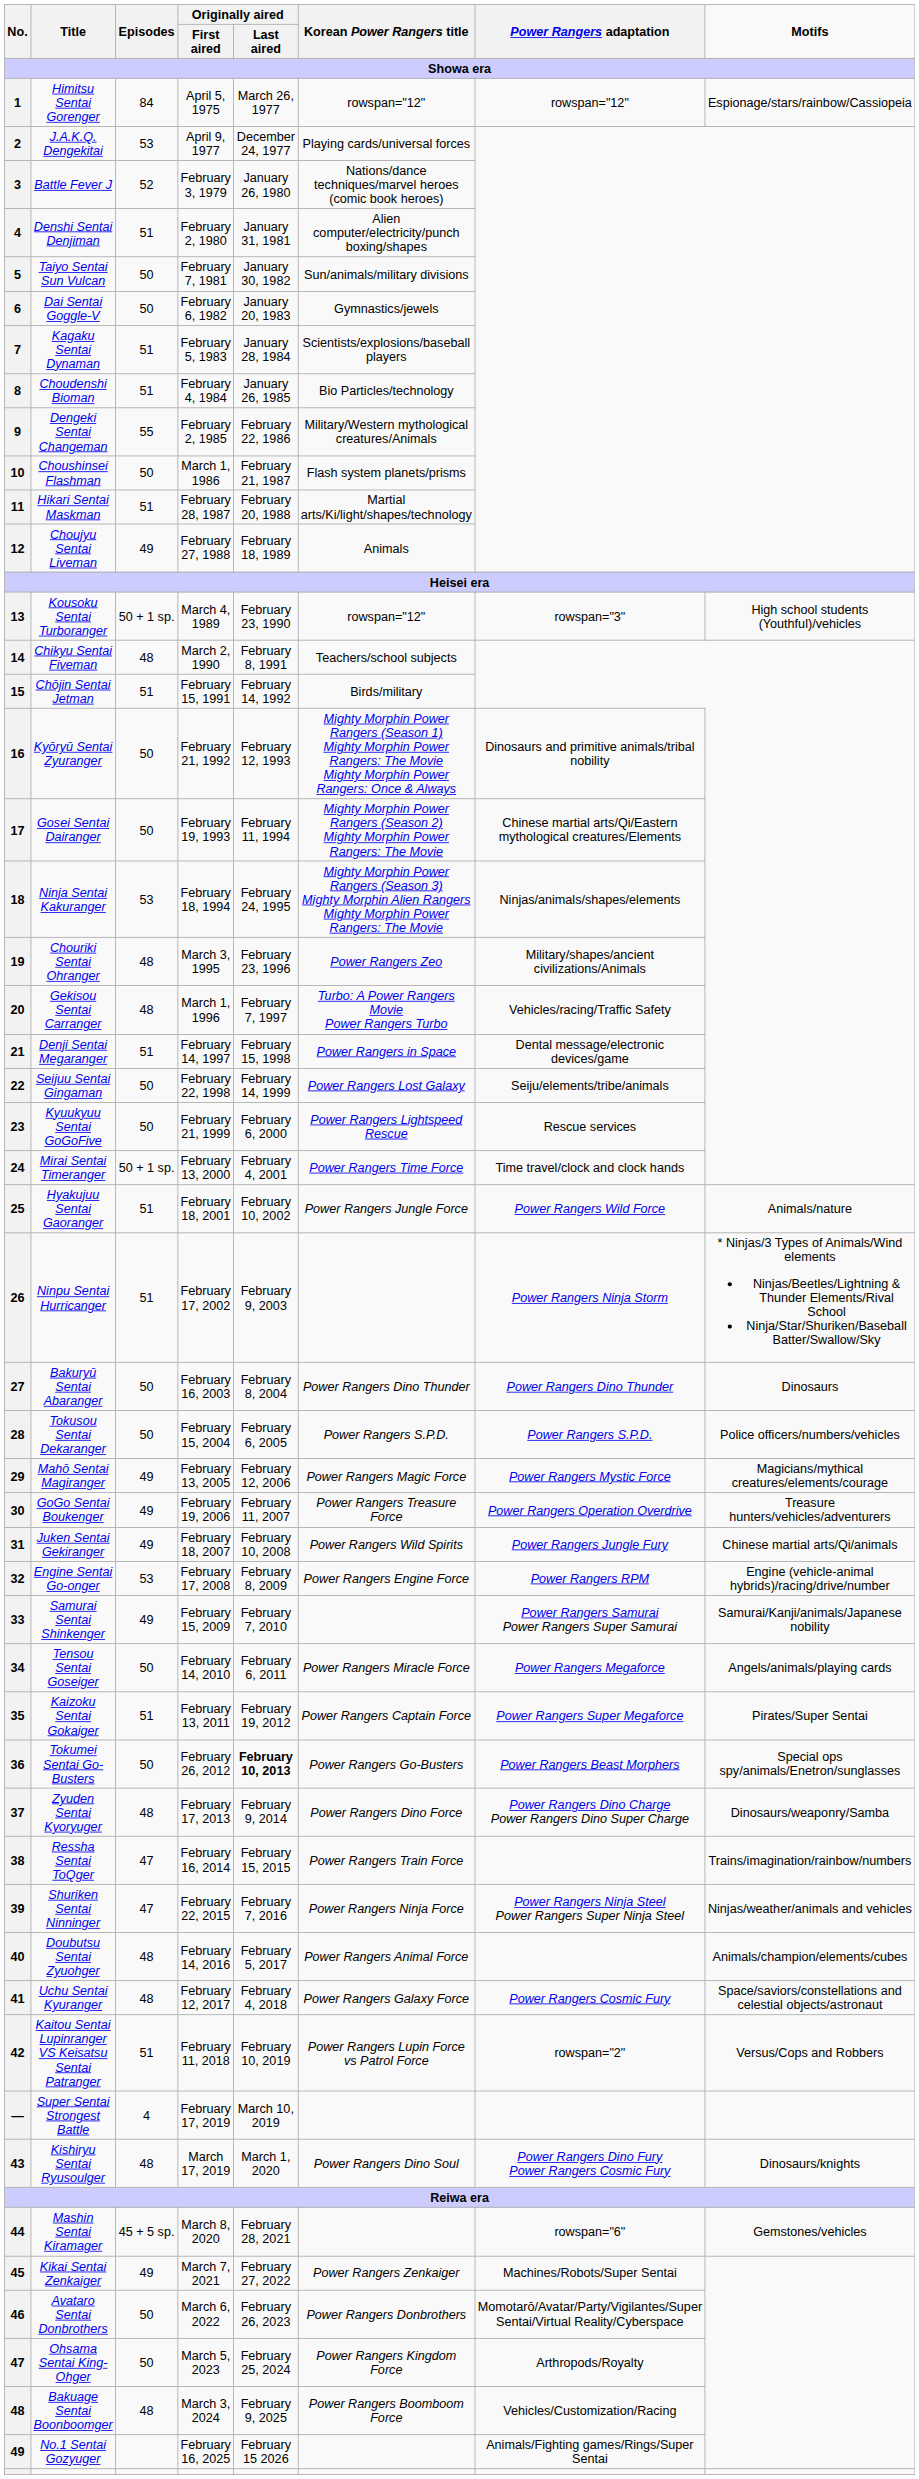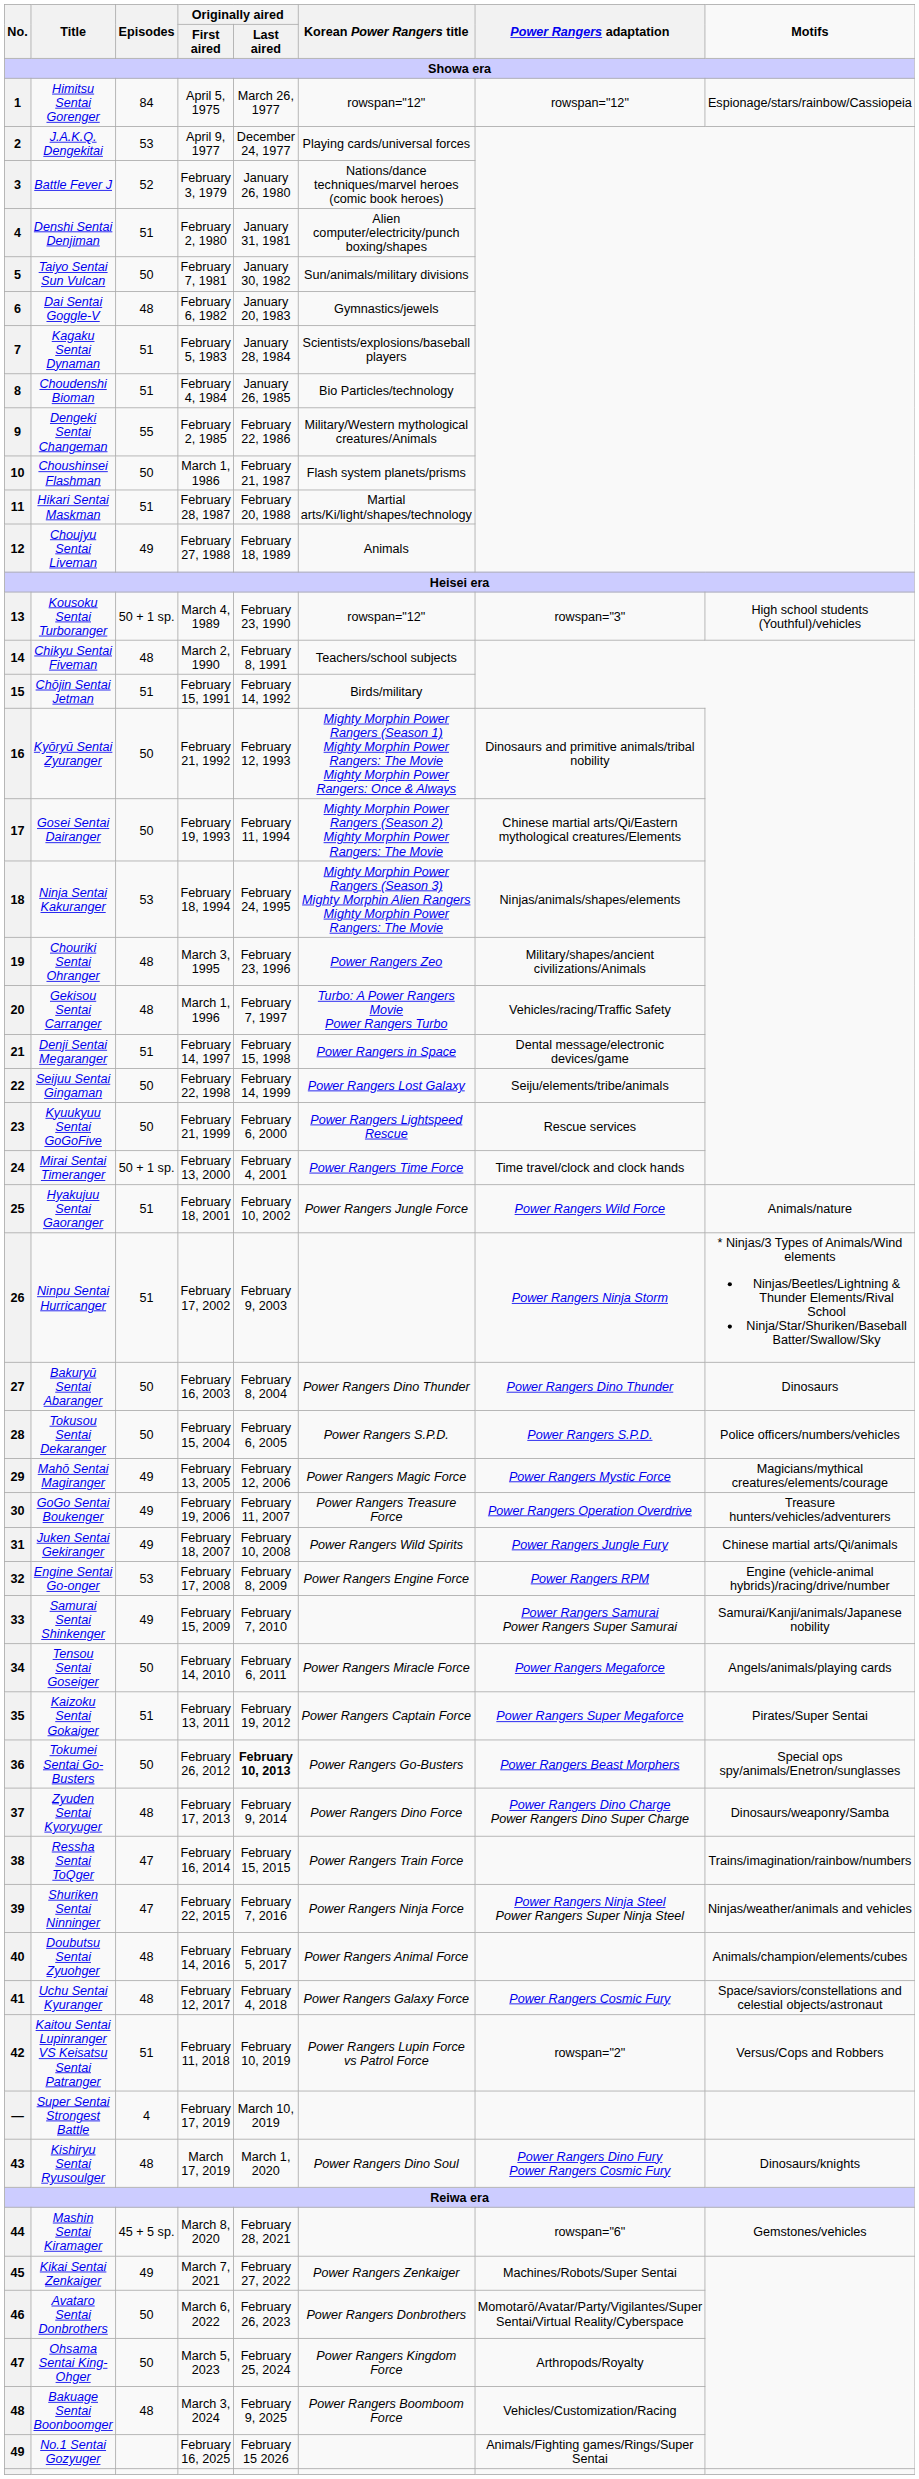(147, 308) 50 -> (147, 308) 48
